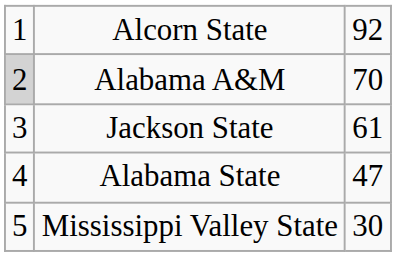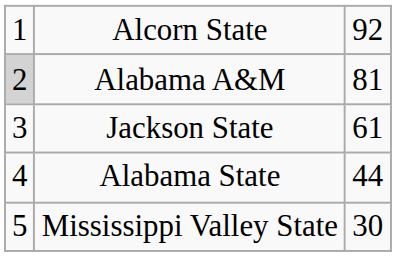(368, 78) 70 -> (368, 78) 81
(368, 176) 47 -> (368, 176) 44
